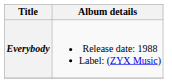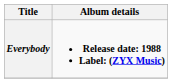(108, 55) normal -> (110, 55) bold
